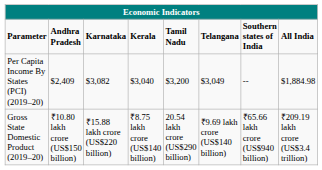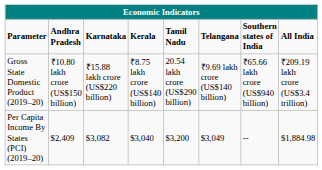rows swapped: (26, 81) <-> (25, 137)
